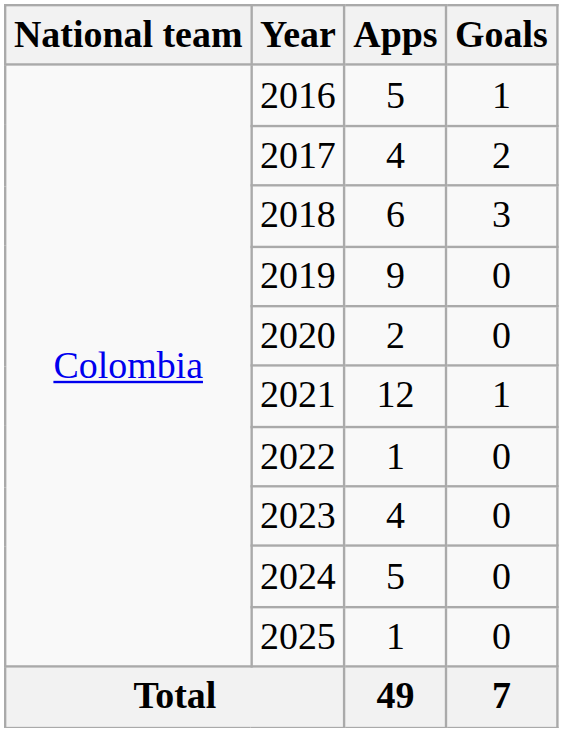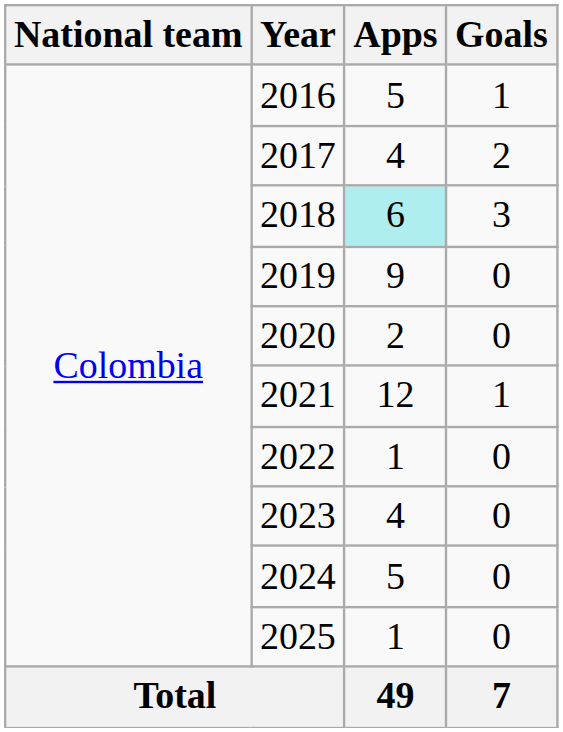(395, 214) no background -> (395, 214) paleturquoise background
